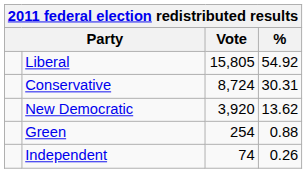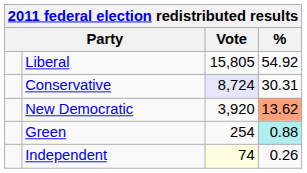(236, 86) no background -> (236, 86) lavender background
(280, 109) no background -> (280, 109) lightsalmon background
(284, 132) no background -> (284, 132) paleturquoise background
(246, 156) no background -> (246, 156) lightyellow background
